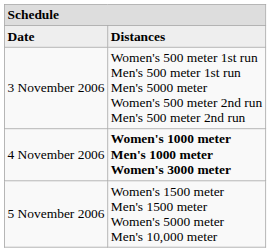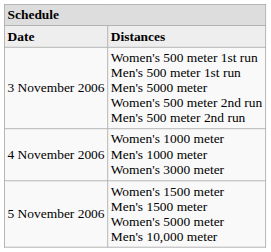(171, 154) bold -> (167, 154) normal
